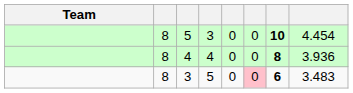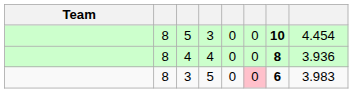(318, 77) 3.483 -> (318, 77) 3.983
